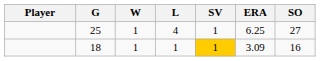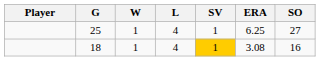(175, 47) 1 -> (175, 47) 4
(255, 47) 3.09 -> (255, 47) 3.08
